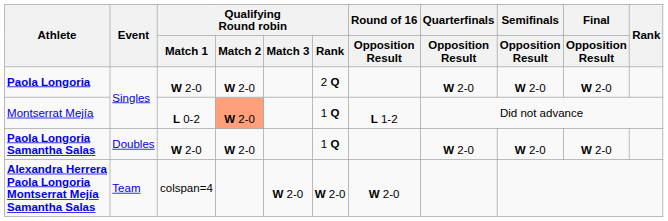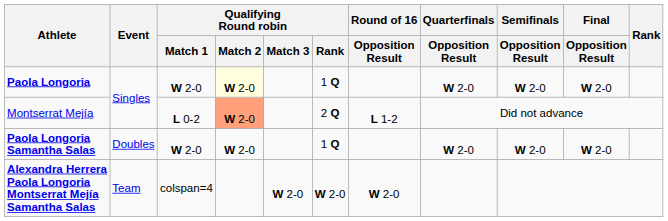(240, 89) no background -> (240, 89) lightyellow background
(330, 82) 2 Q -> (330, 82) 1 Q
(330, 113) 1 Q -> (330, 113) 2 Q
